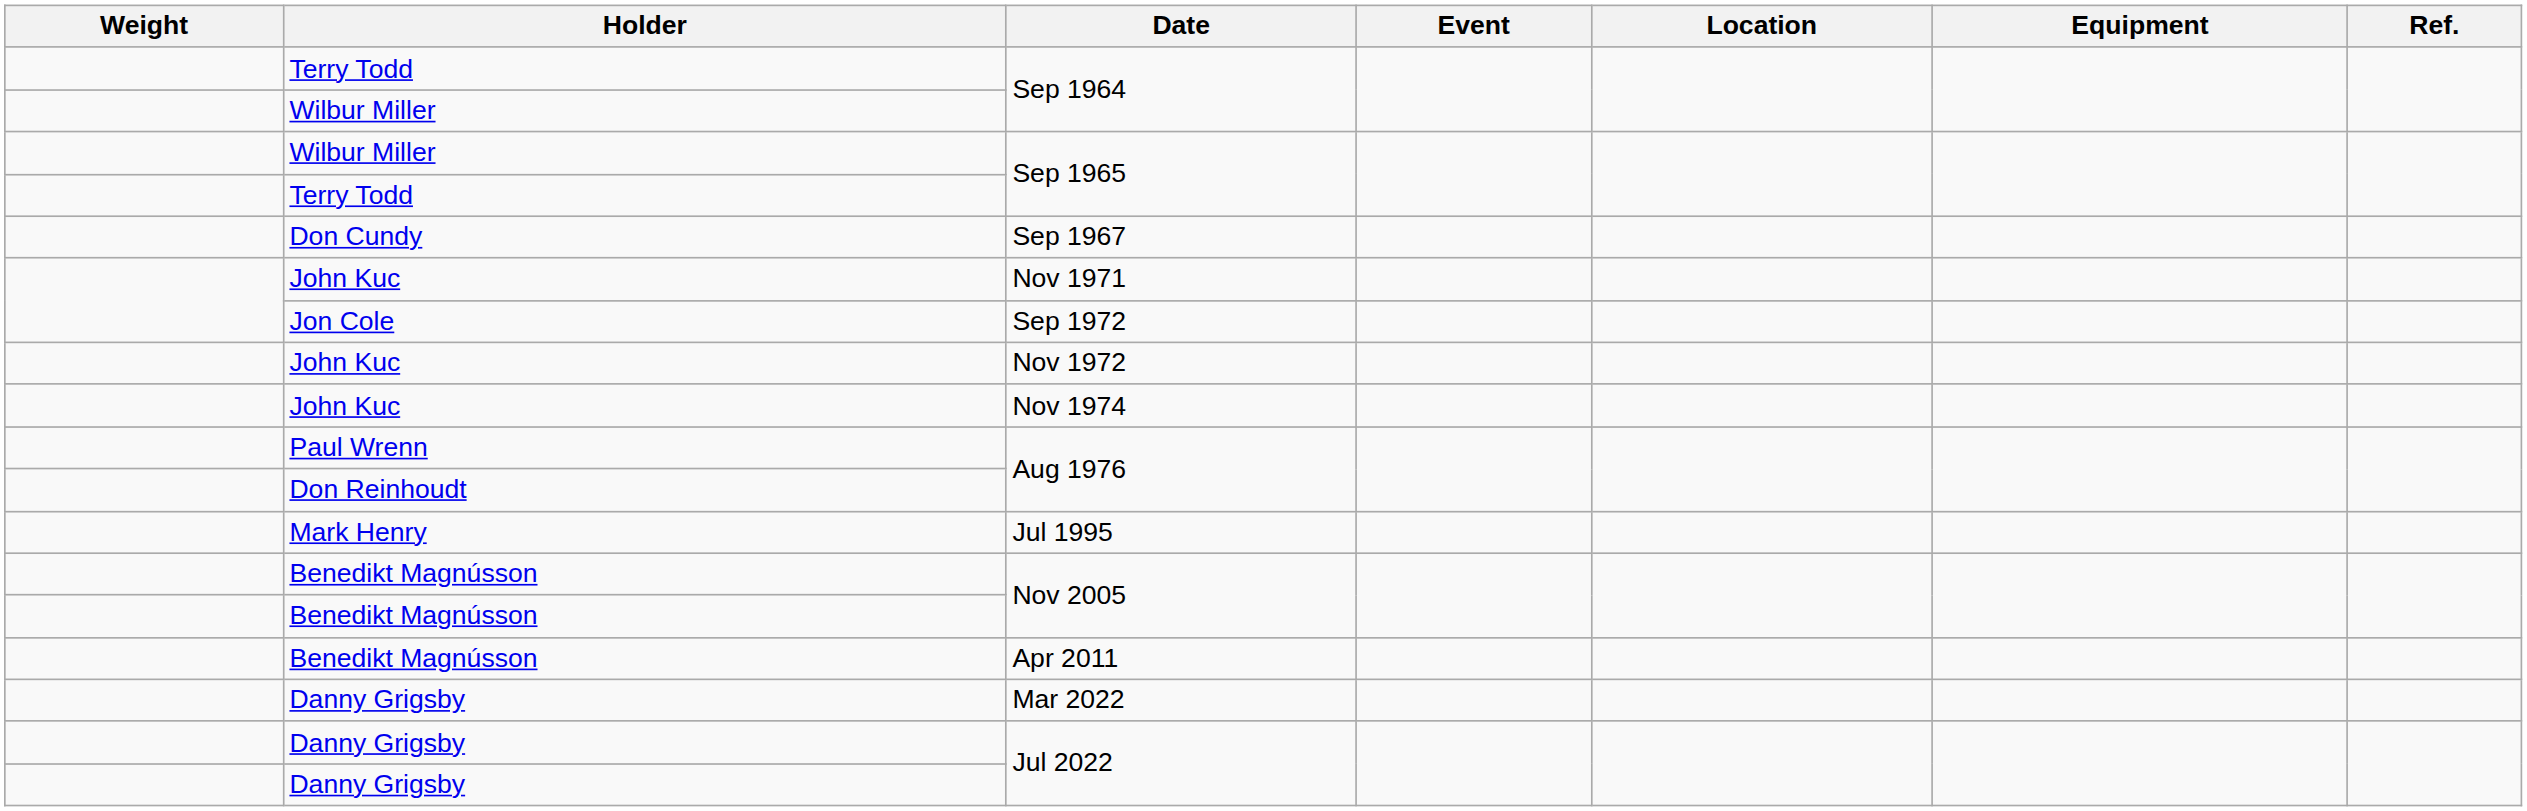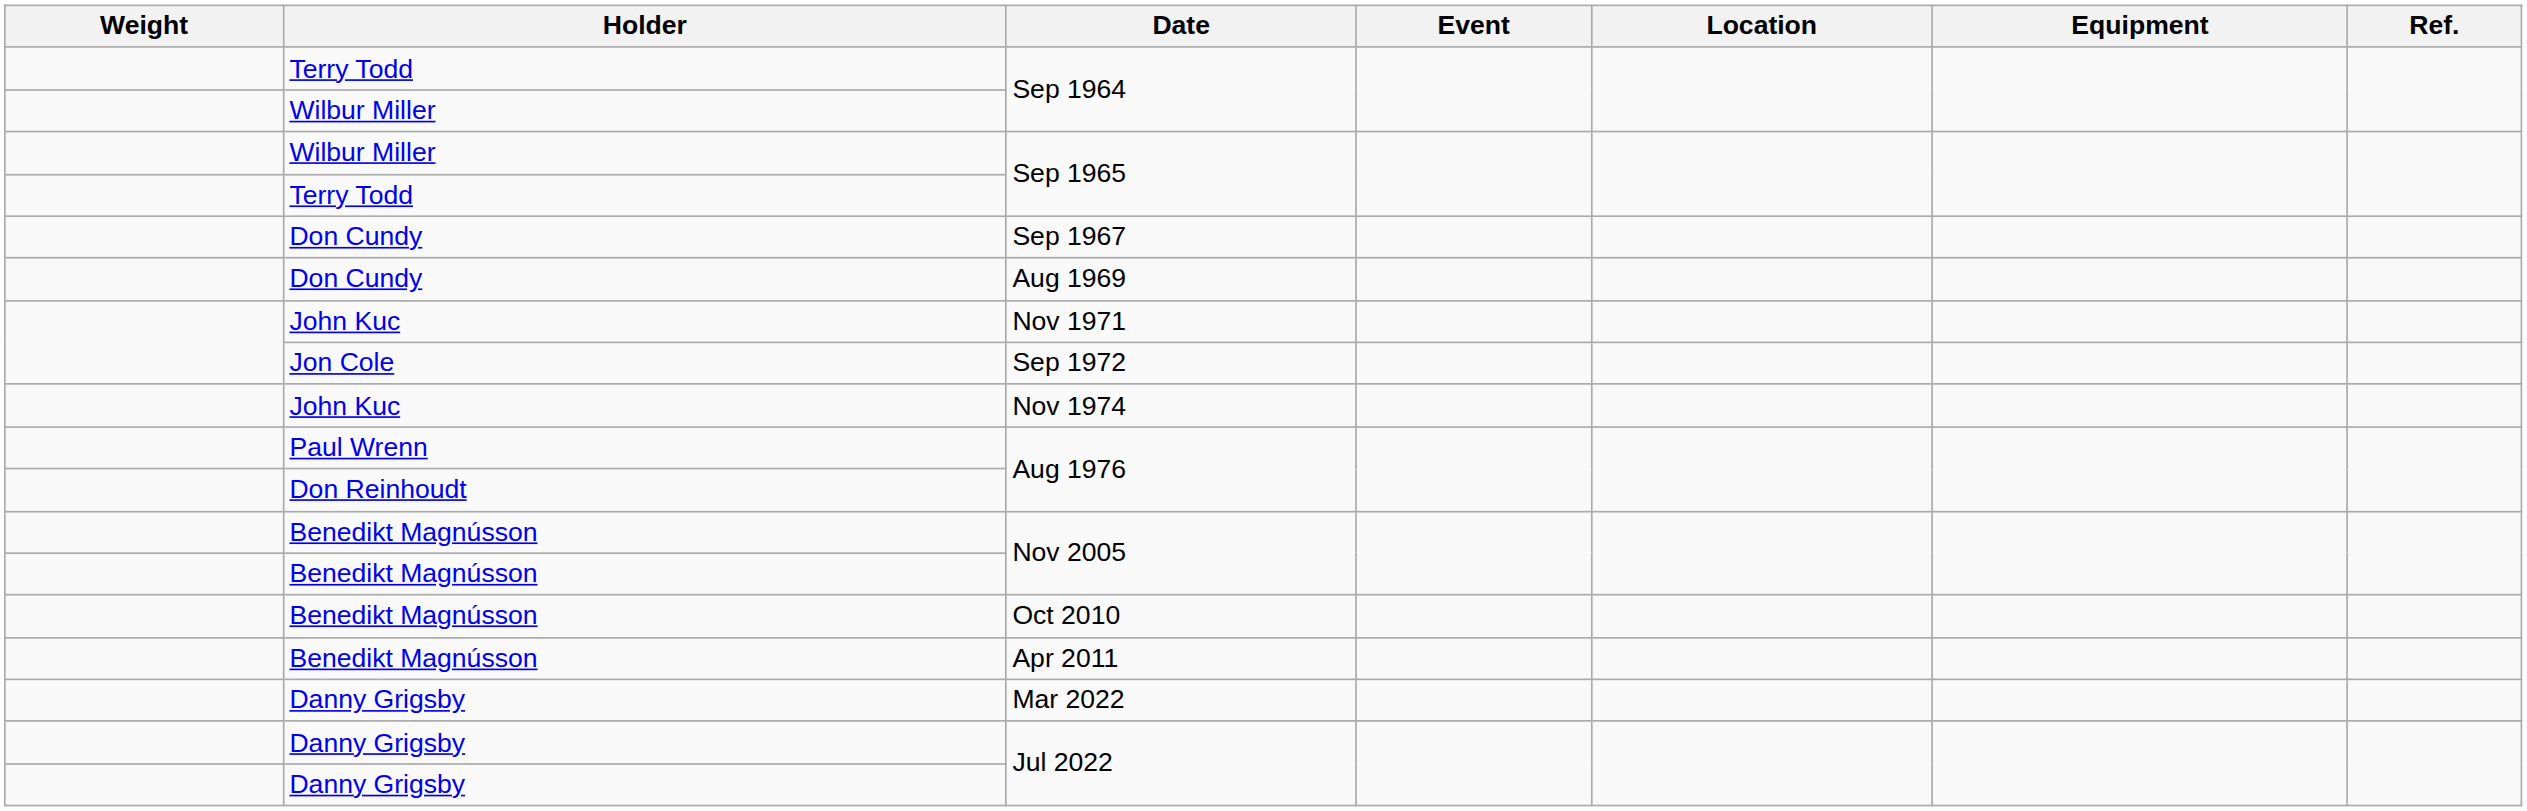+ row: (356, 278)
- row: (345, 363)
- row: (358, 531)
+ row: (413, 615)
